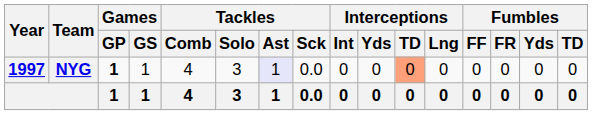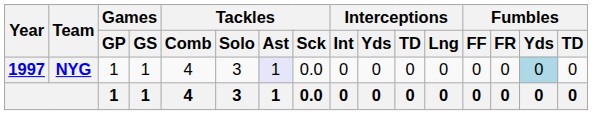(114, 69) bold -> (114, 69) normal
(410, 69) lightsalmon background -> (410, 69) no background
(539, 69) no background -> (539, 69) lightblue background
